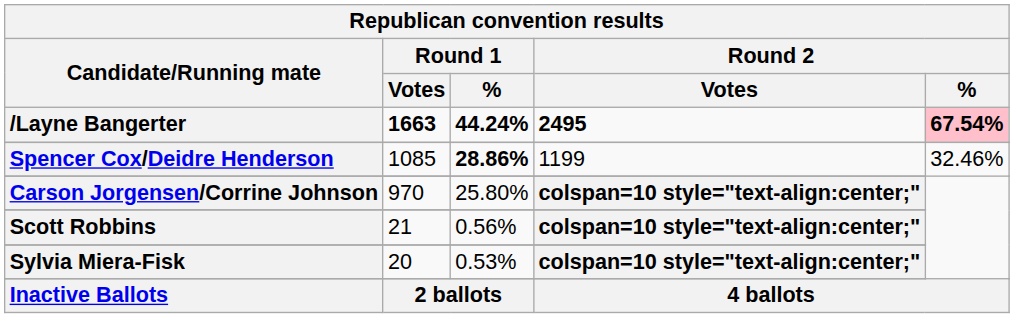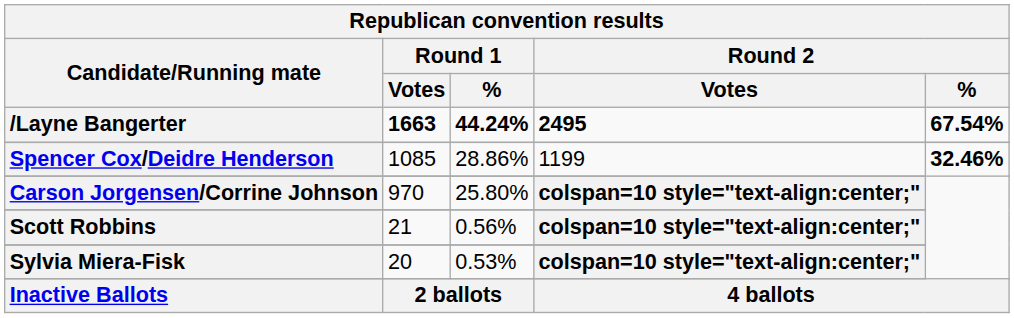(967, 124) pink background -> (967, 124) no background
(492, 158) bold -> (492, 158) normal
(967, 158) normal -> (967, 158) bold
